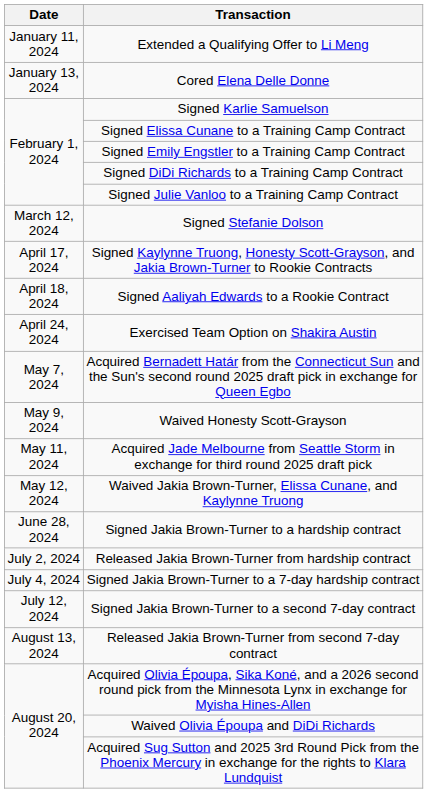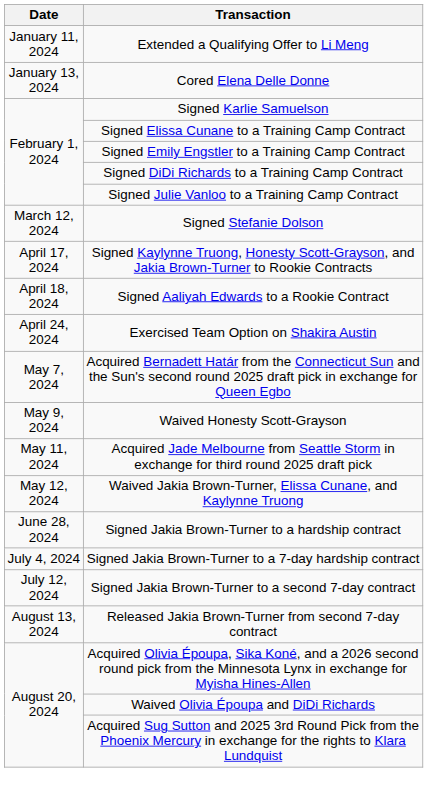- row: (253, 558)
